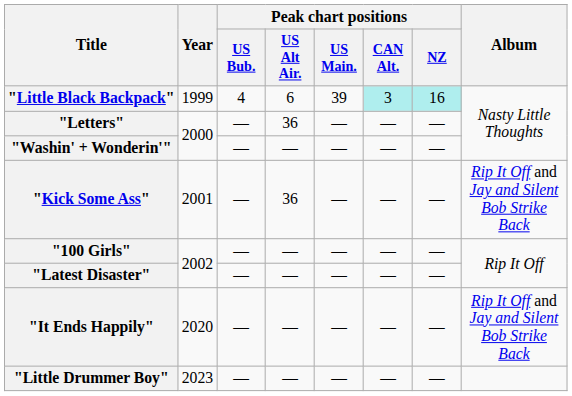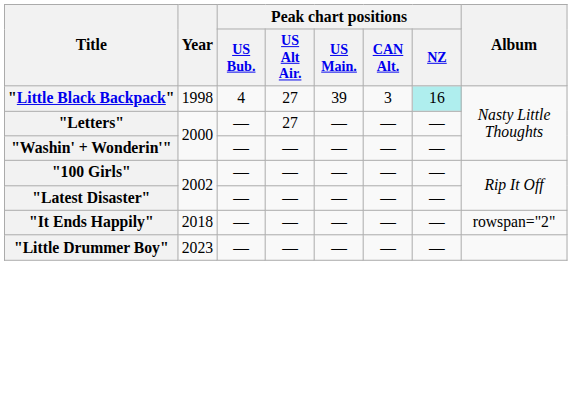(197, 98) 1999 -> (197, 98) 1998
(290, 98) 6 -> (290, 98) 27
(388, 98) paleturquoise background -> (388, 98) no background
(290, 123) 36 -> (290, 123) 27
- row: (91, 199)
(197, 326) 2020 -> (197, 222) 2018
(514, 326) Rip It Off and Jay and Silent Bob Strike Back -> (514, 222) rowspan="2"
